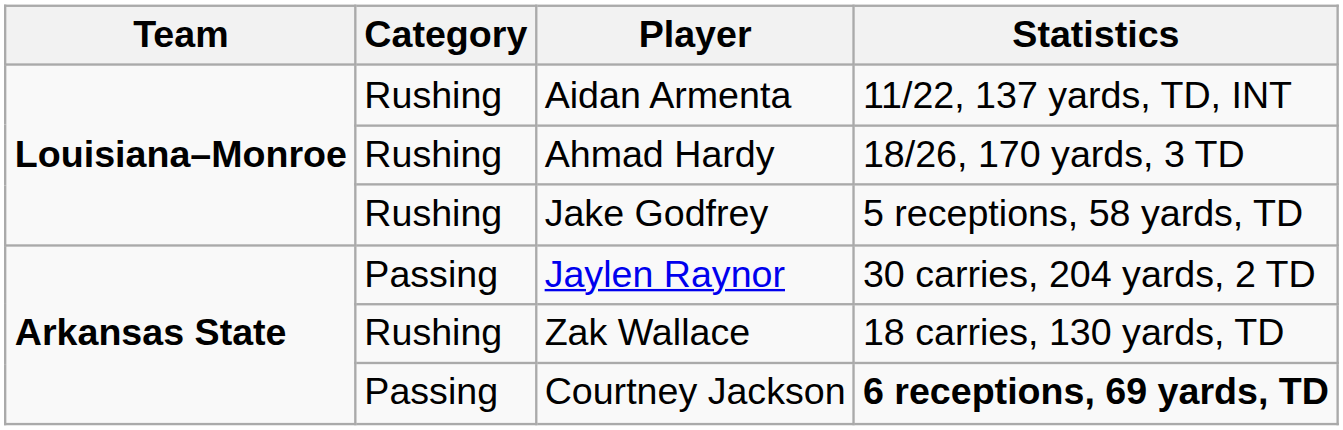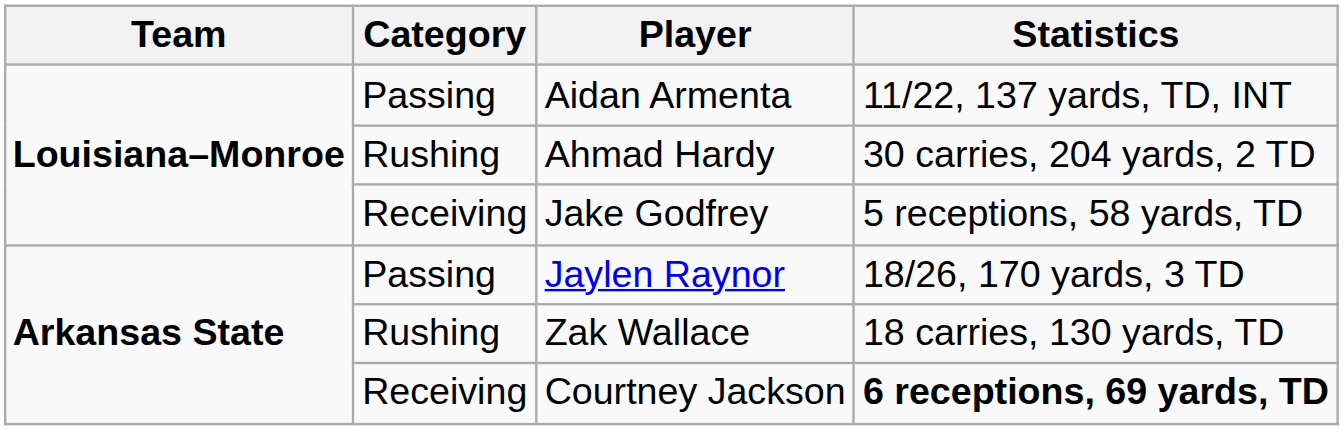(433, 94) Rushing -> (429, 94) Passing
(1054, 154) 18/26, 170 yards, 3 TD -> (1089, 154) 30 carries, 204 yards, 2 TD
(433, 213) Rushing -> (445, 213) Receiving
(1089, 273) 30 carries, 204 yards, 2 TD -> (1054, 273) 18/26, 170 yards, 3 TD
(431, 392) Passing -> (445, 392) Receiving
